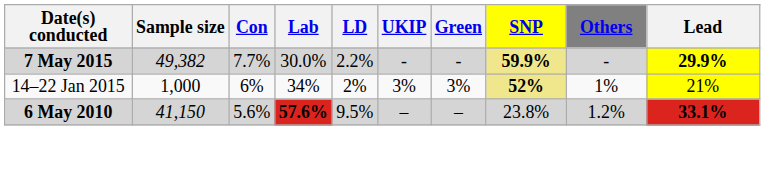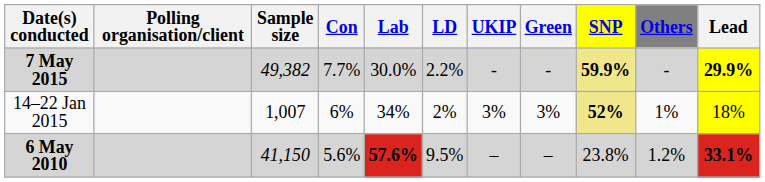+ column: (173, 27)
(180, 87) 1,000 -> (285, 113) 1,007
(703, 87) 21% -> (728, 113) 18%
